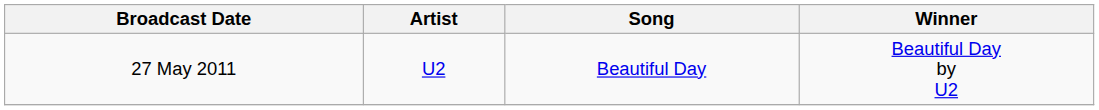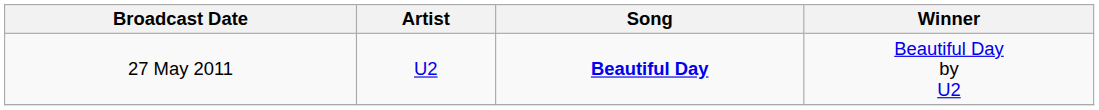(652, 68) normal -> (650, 68) bold
